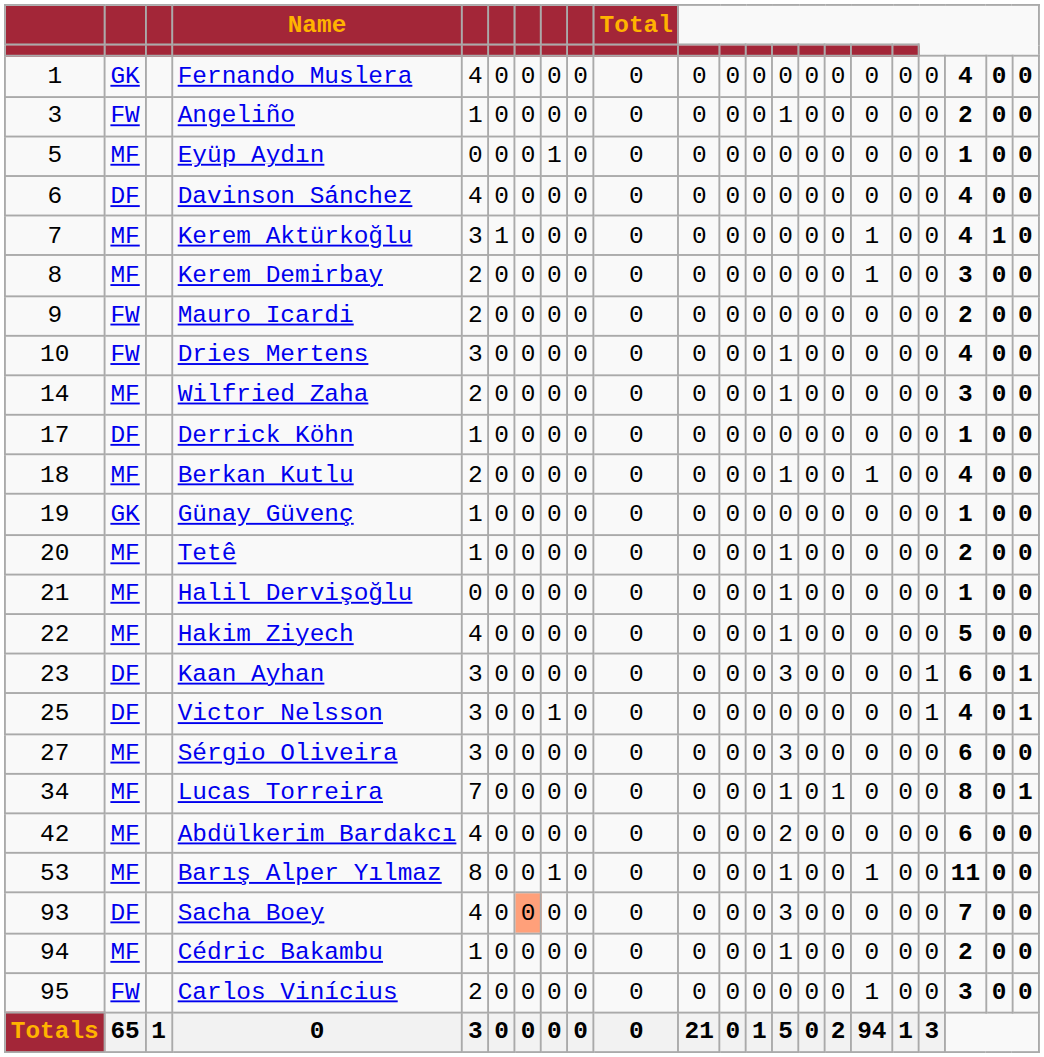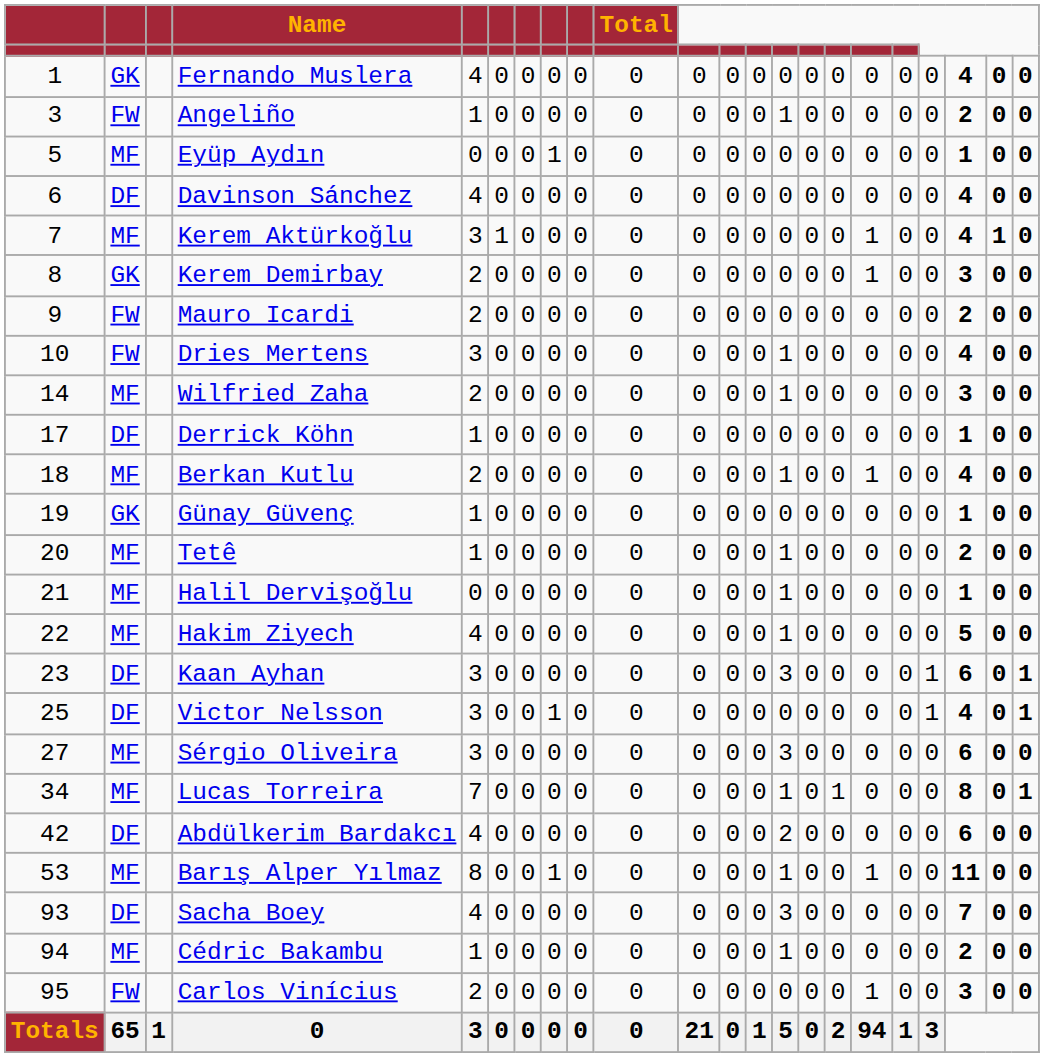(125, 275) MF -> (125, 275) GK
(125, 833) MF -> (125, 833) DF
(528, 913) lightsalmon background -> (528, 913) no background
